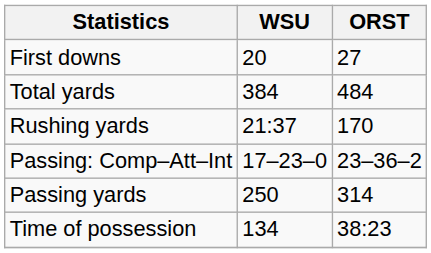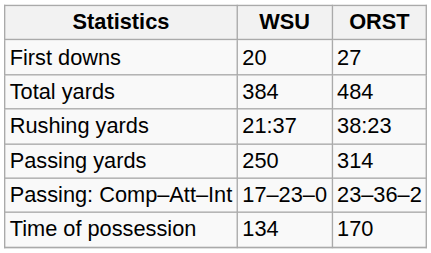(355, 126) 170 -> (364, 126) 38:23
rows swapped: (78, 195) <-> (121, 160)
(364, 229) 38:23 -> (355, 229) 170
